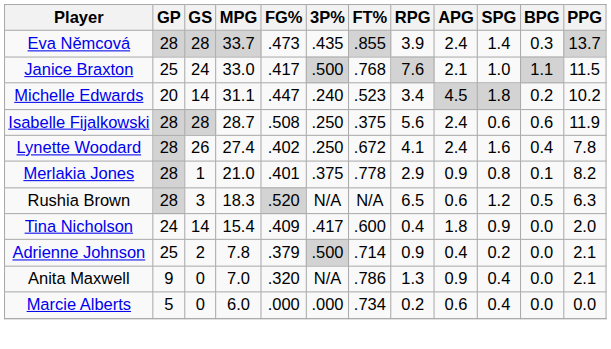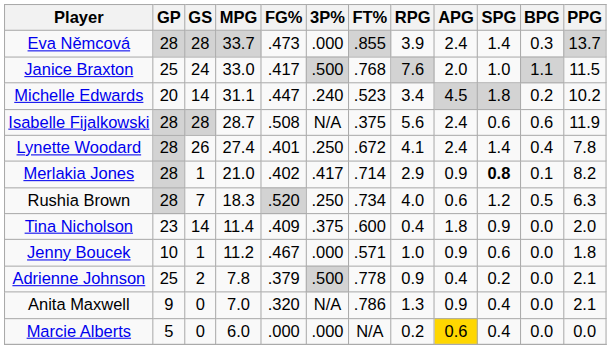(327, 43) .435 -> (327, 43) .000
(456, 69) 2.1 -> (456, 69) 2.0
(327, 122) .250 -> (327, 122) N/A
(284, 148) .402 -> (284, 148) .401
(499, 148) 1.6 -> (499, 148) 1.4
(284, 174) .401 -> (284, 174) .402
(327, 174) .375 -> (327, 174) .417
(370, 174) .778 -> (370, 174) .714
(499, 174) normal -> (499, 174) bold
(200, 200) 3 -> (200, 200) 7
(327, 200) N/A -> (327, 200) .250
(370, 200) N/A -> (370, 200) .734
(413, 200) 6.5 -> (413, 200) 4.0
(169, 226) 24 -> (169, 226) 23
(239, 226) 15.4 -> (239, 226) 11.4
(327, 226) .417 -> (327, 226) .375
+ row: (79, 252)
(370, 252) .714 -> (370, 278) .778
(370, 305) .734 -> (370, 331) N/A
(456, 305) no background -> (456, 331) gold background
